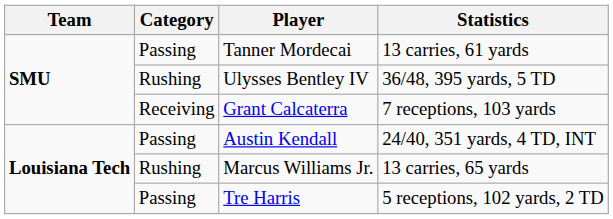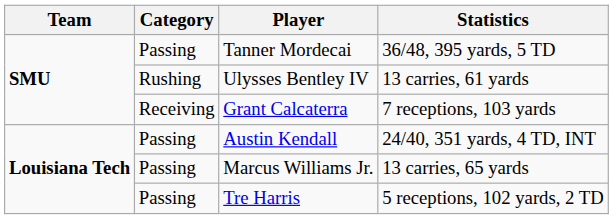(455, 49) 13 carries, 61 yards -> (469, 49) 36/48, 395 yards, 5 TD
(469, 79) 36/48, 395 yards, 5 TD -> (455, 79) 13 carries, 61 yards
(170, 168) Rushing -> (167, 168) Passing
